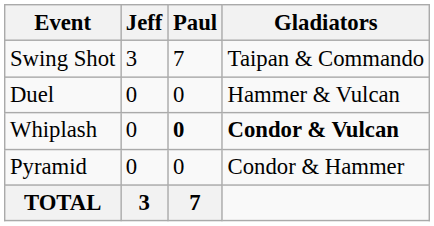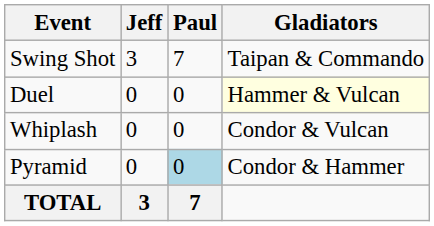(314, 94) no background -> (314, 94) lightyellow background
(179, 130) bold -> (179, 130) normal
(313, 130) bold -> (308, 130) normal
(179, 166) no background -> (179, 166) lightblue background
